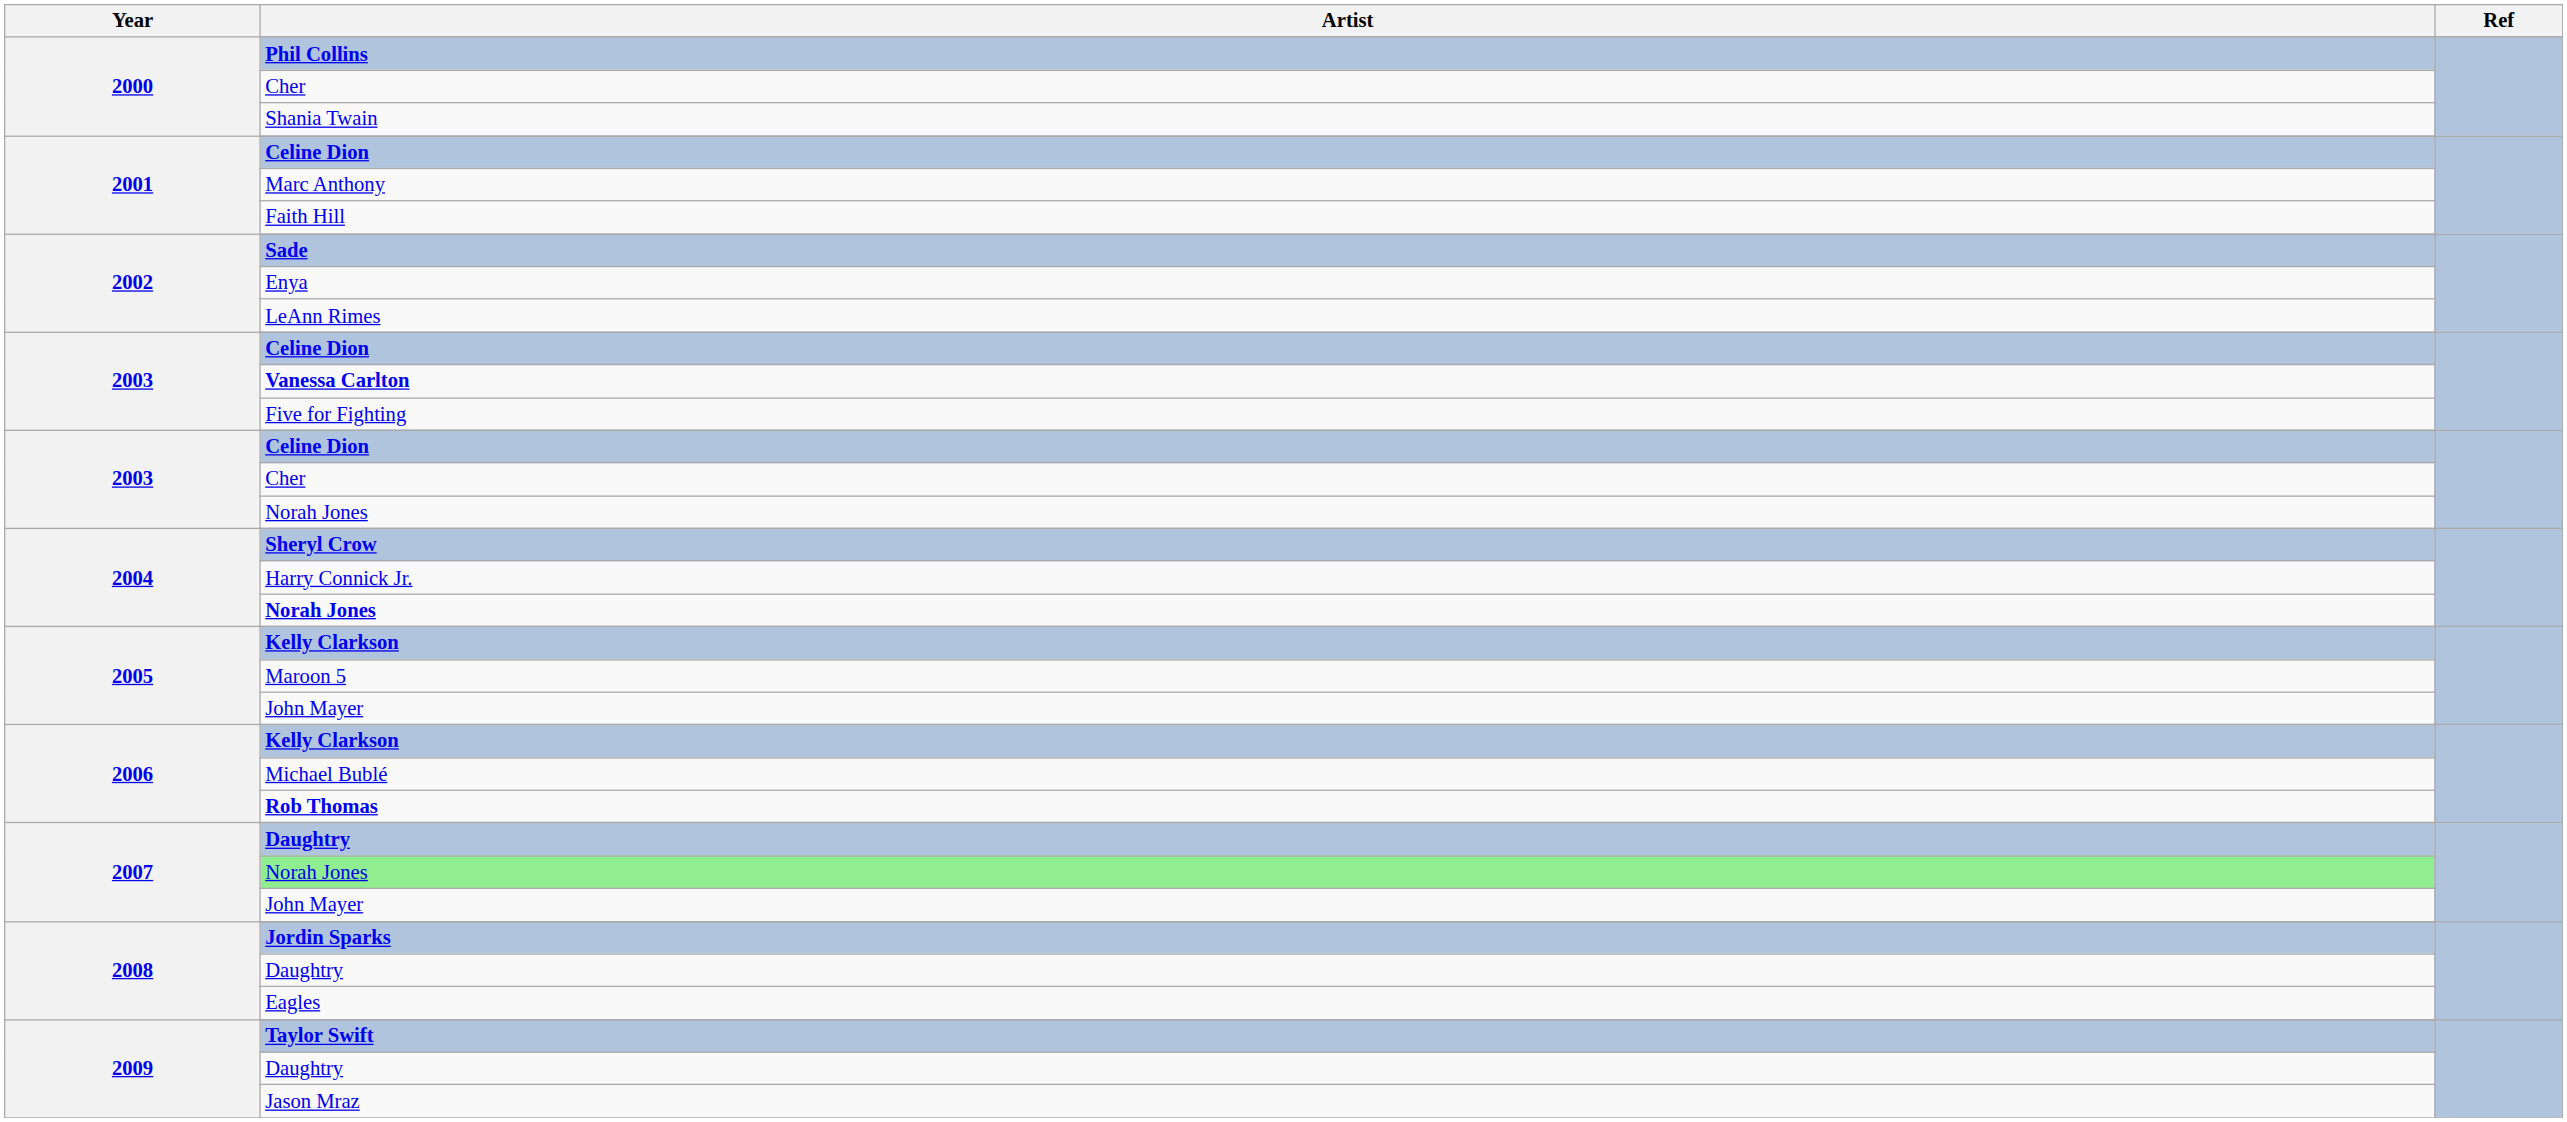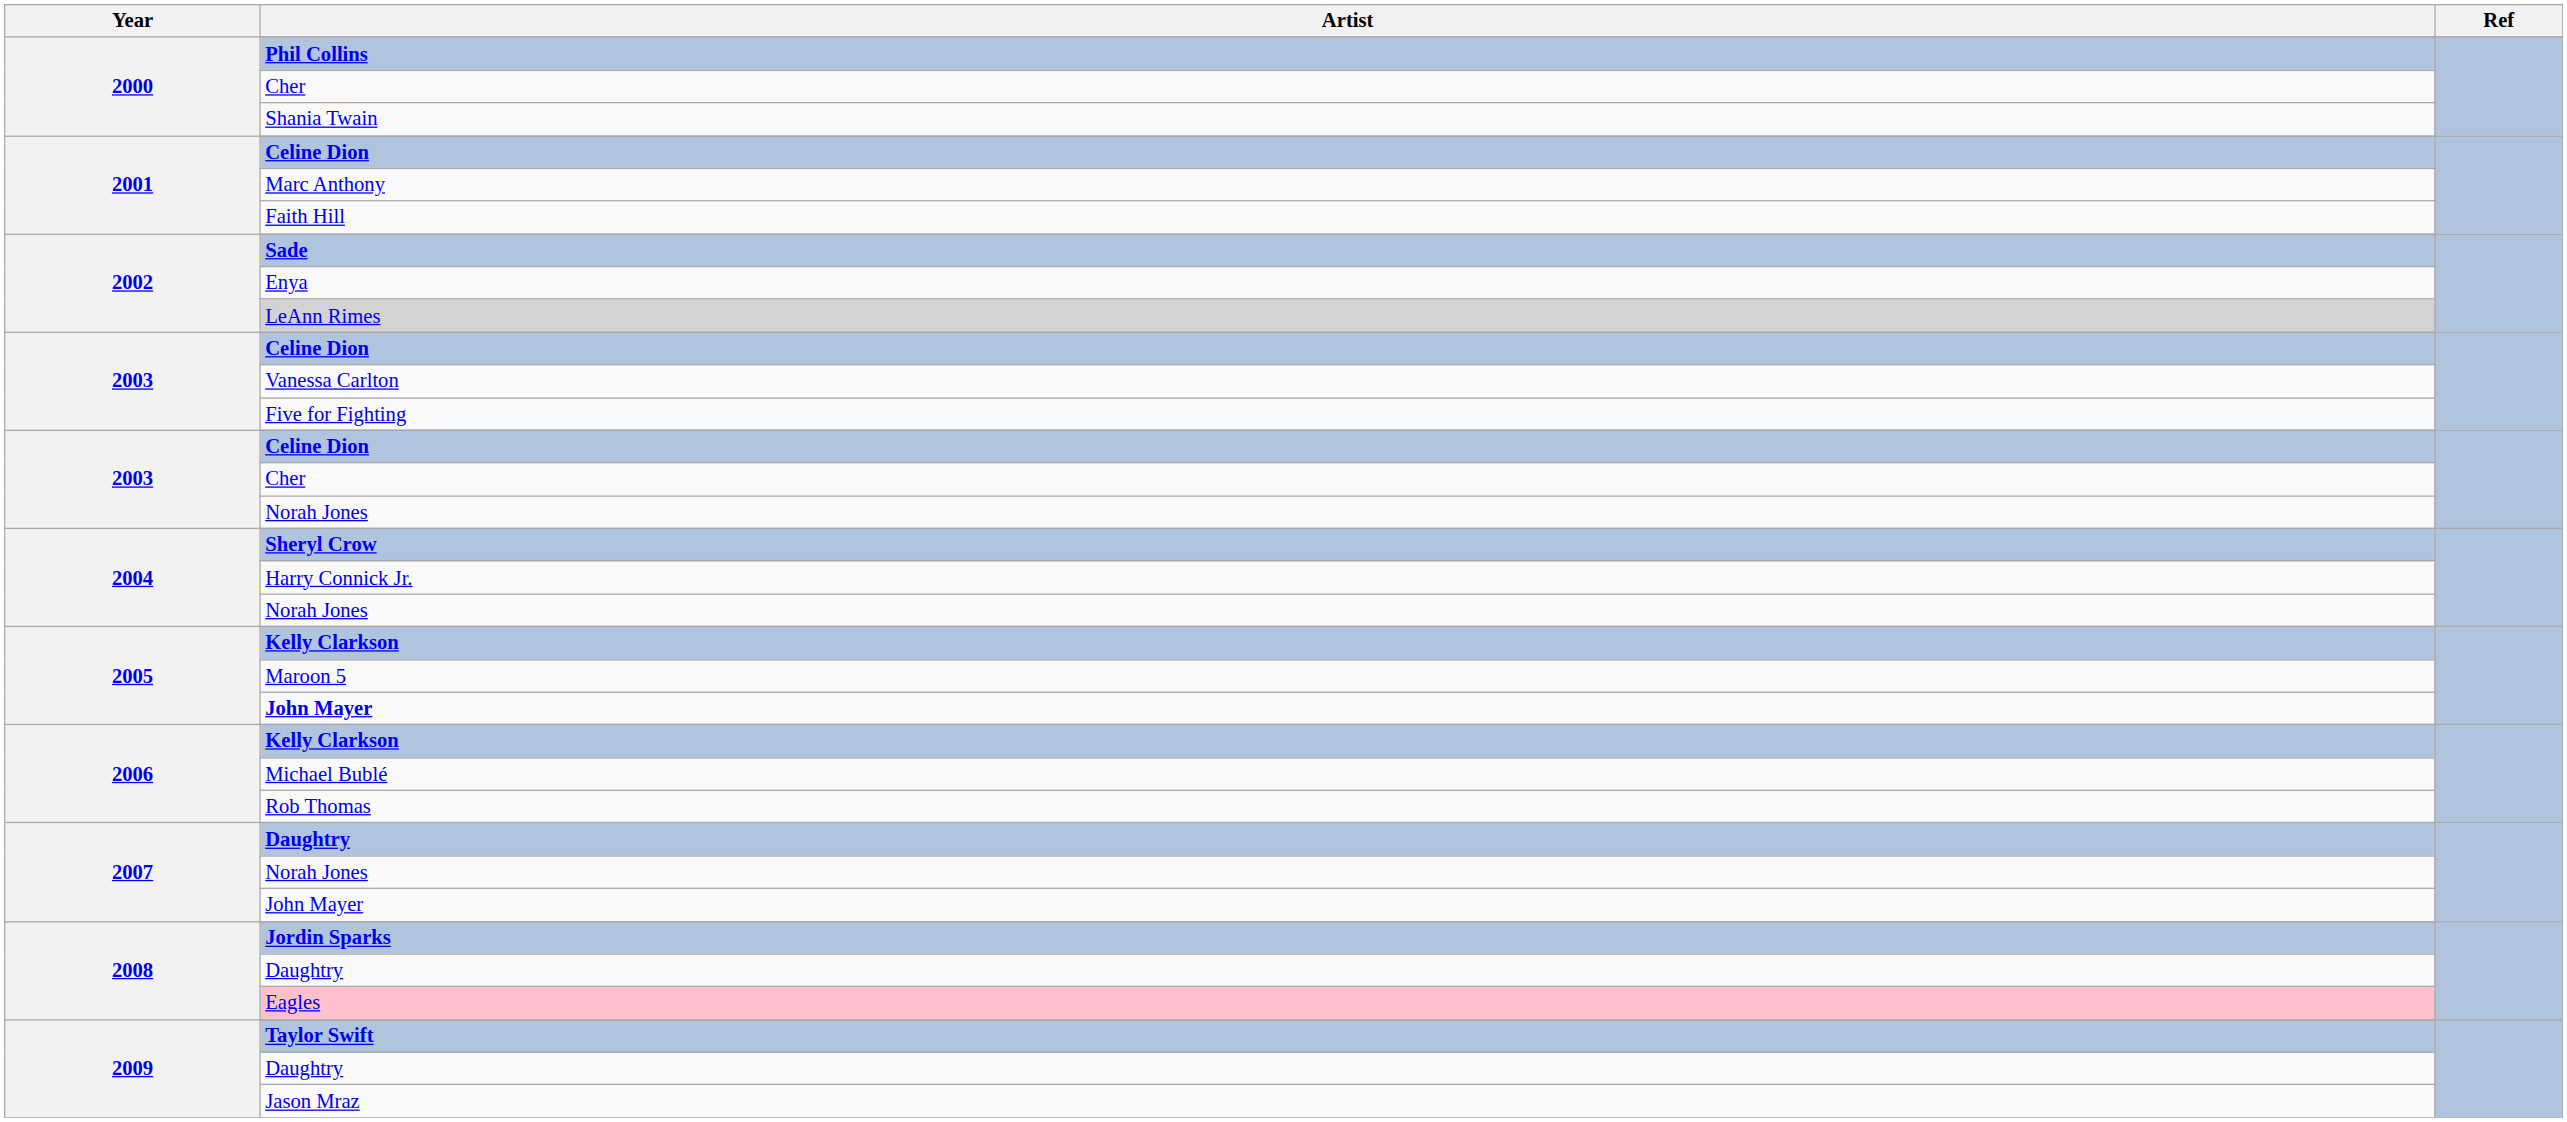(323, 315) no background -> (323, 315) lightgrey background
(337, 380) bold -> (332, 380) normal
(321, 610) bold -> (317, 610) normal
(314, 708) normal -> (319, 708) bold
(322, 806) bold -> (318, 806) normal
(317, 871) lightgreen background -> (317, 871) no background
(293, 1002) no background -> (293, 1002) pink background
